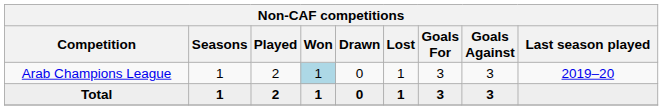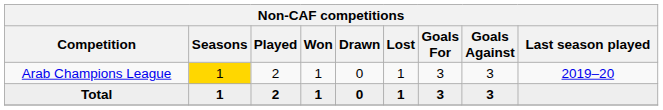(220, 73) no background -> (220, 73) gold background
(318, 73) lightblue background -> (318, 73) no background
